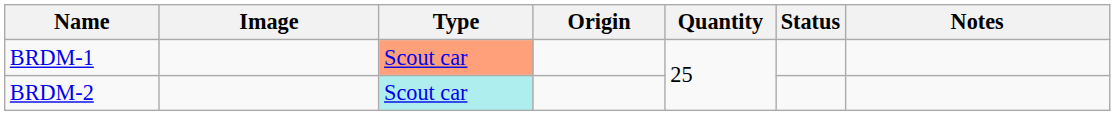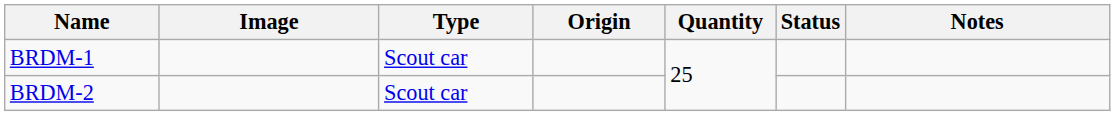(426, 57) lightsalmon background -> (426, 57) no background
(426, 92) paleturquoise background -> (426, 92) no background
